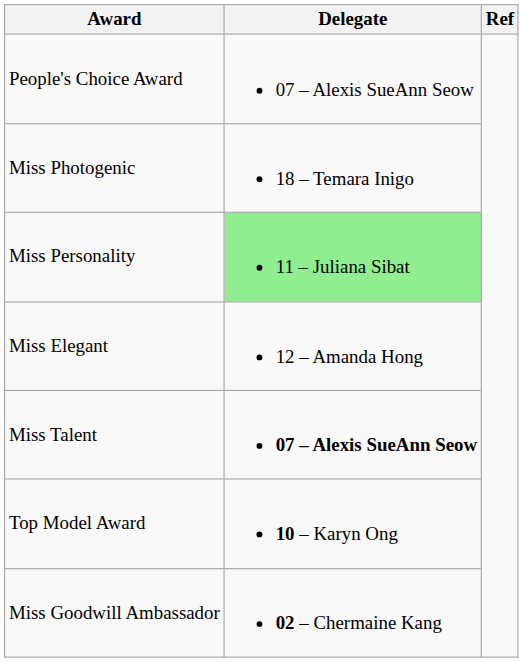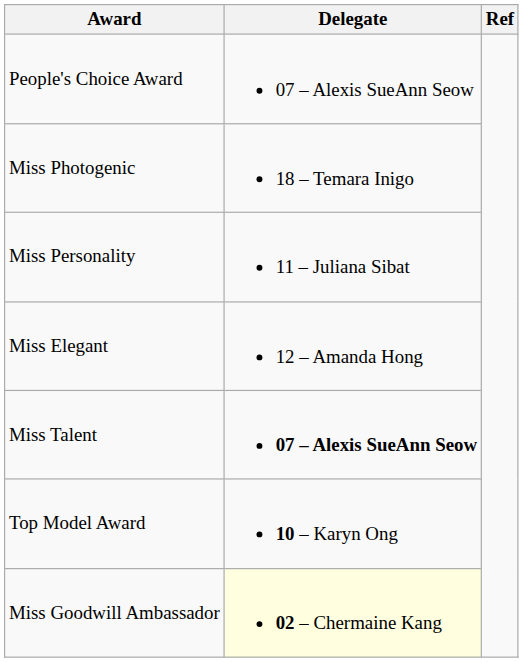(353, 268) lightgreen background -> (353, 268) no background
(353, 623) no background -> (353, 623) lightyellow background
